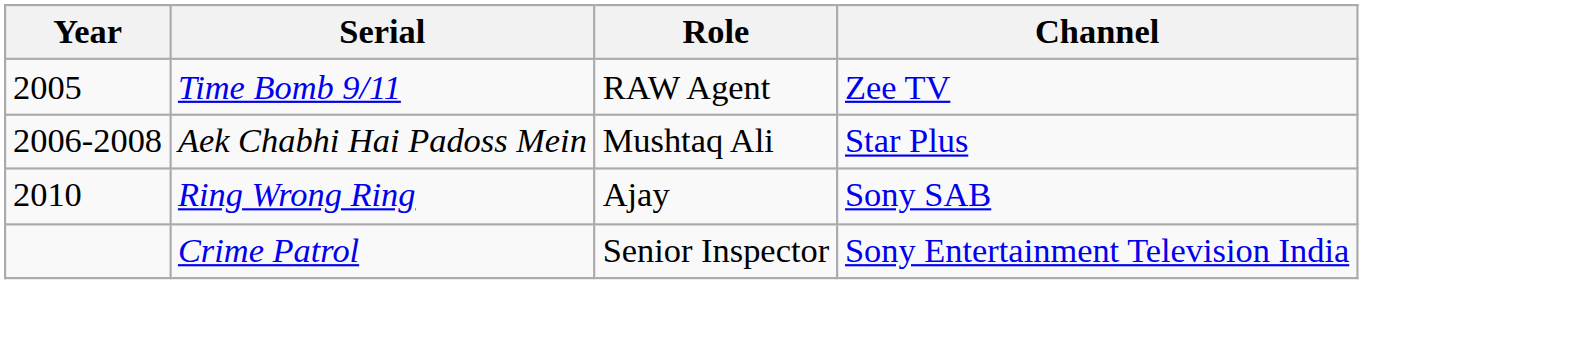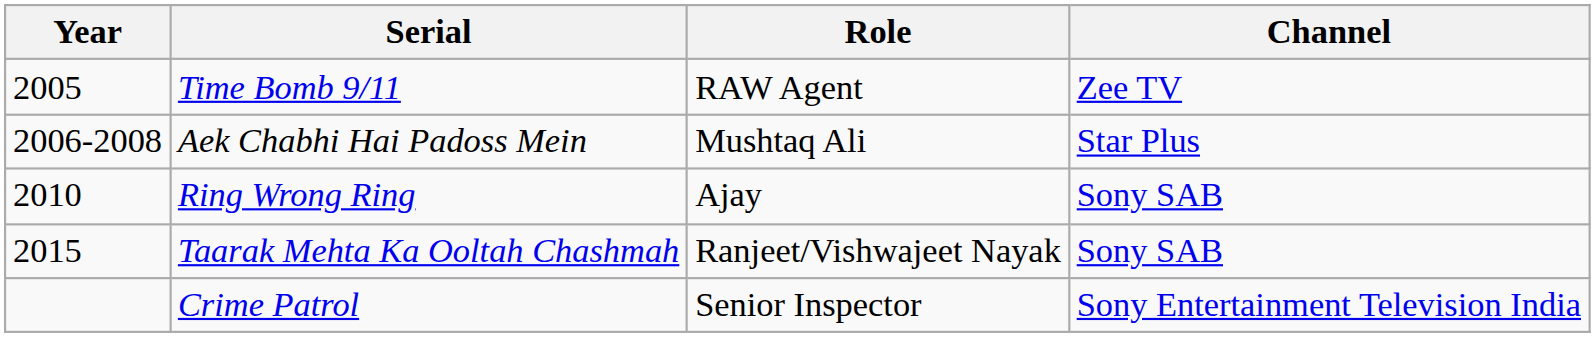+ row: (429, 250)
